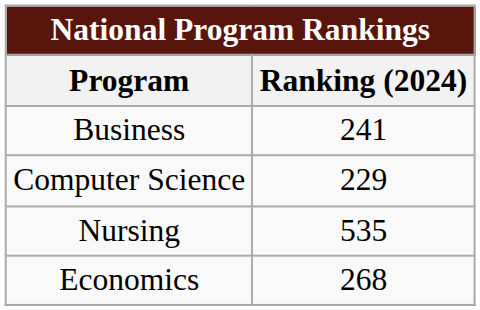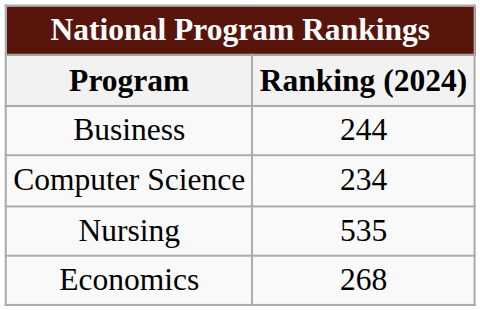(364, 129) 241 -> (364, 129) 244
(364, 179) 229 -> (364, 179) 234
